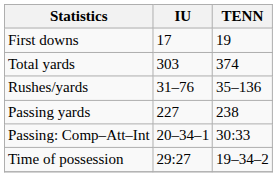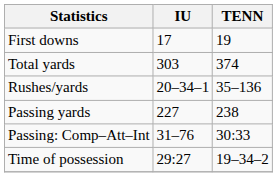(175, 88) 31–76 -> (183, 88) 20–34–1
(183, 135) 20–34–1 -> (175, 135) 31–76
